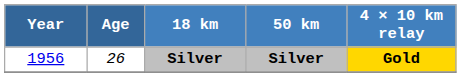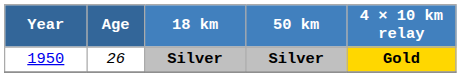(46, 60) 1956 -> (46, 60) 1950
